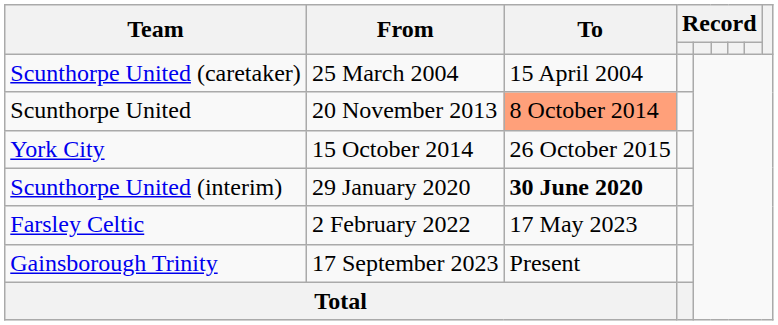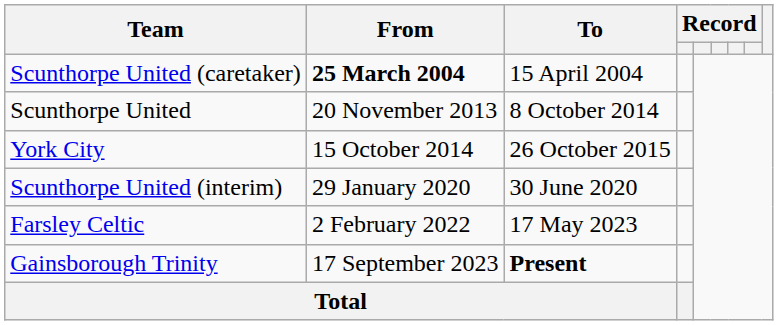(385, 72) normal -> (388, 72) bold
(584, 110) lightsalmon background -> (584, 110) no background
(576, 186) bold -> (574, 186) normal
(545, 262) normal -> (548, 262) bold
